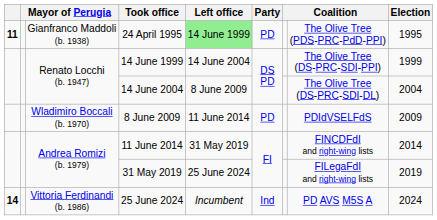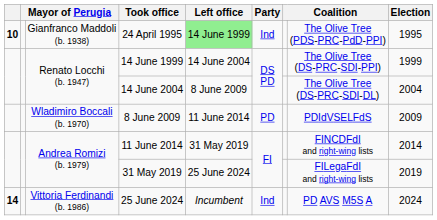(12, 34) 11 -> (12, 34) 10
(267, 34) PD -> (267, 34) Ind
